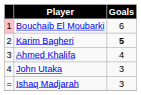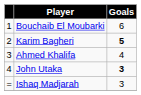(9, 26) pink background -> (9, 26) no background
(122, 69) normal -> (122, 69) bold
